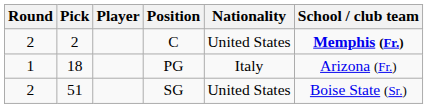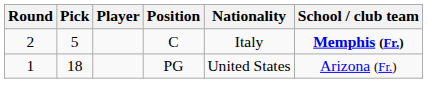(75, 41) 2 -> (75, 41) 5
(249, 41) United States -> (249, 41) Italy
(249, 66) Italy -> (249, 66) United States
- row: (174, 90)
